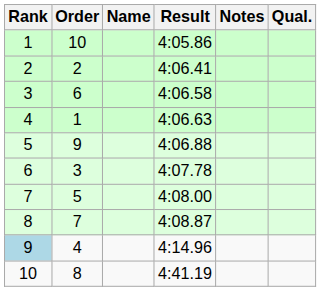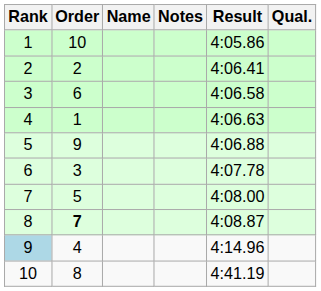columns swapped: (185, 17) <-> (242, 17)
(77, 222) normal -> (77, 222) bold
